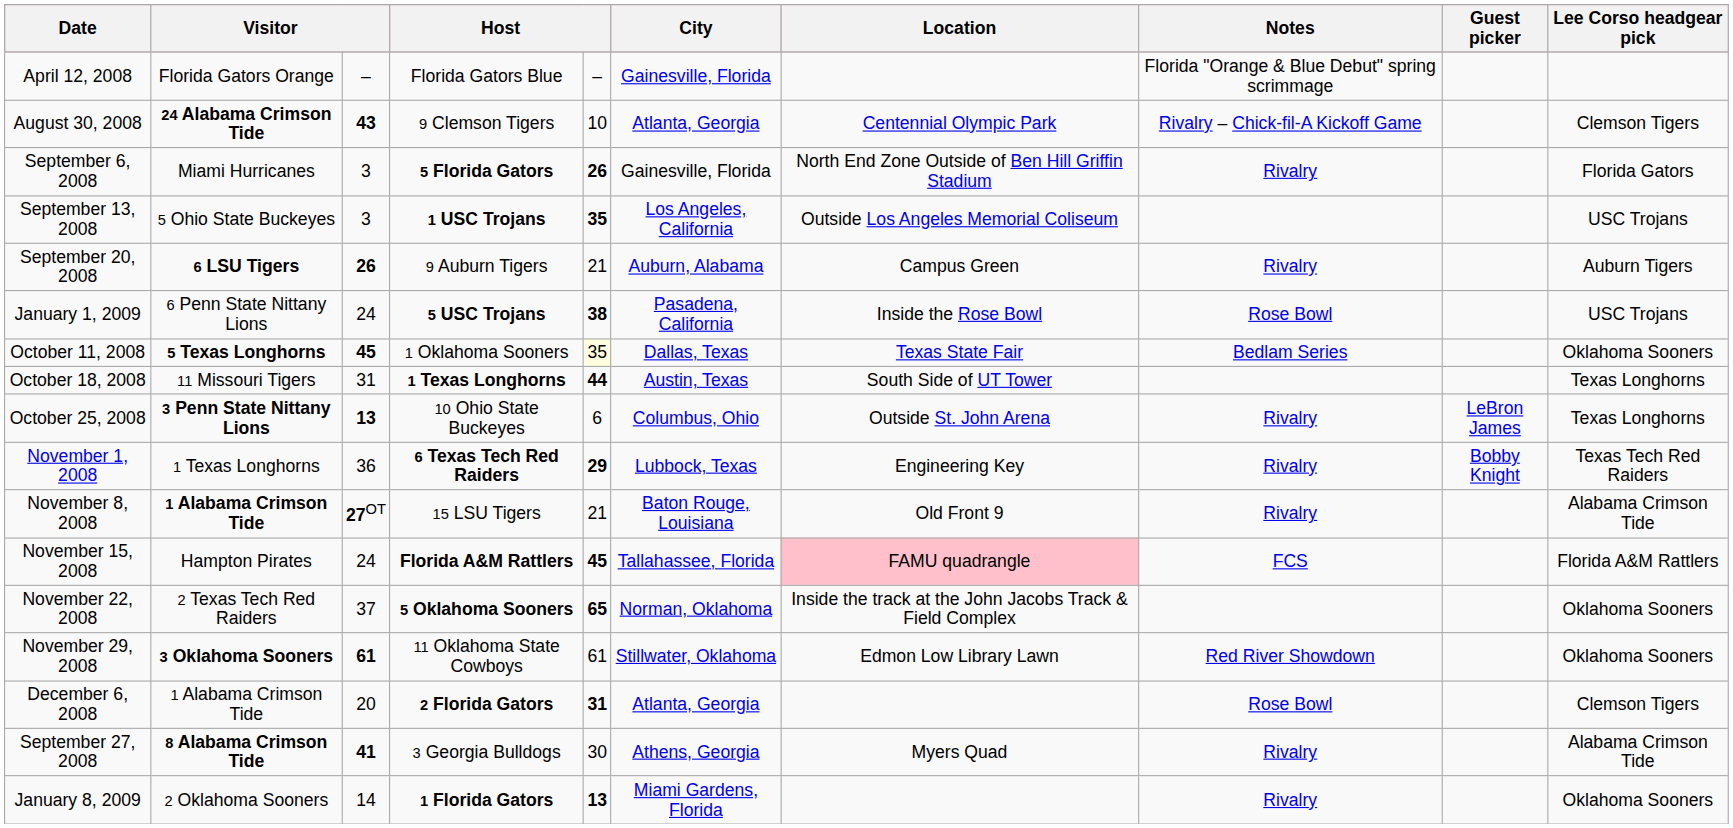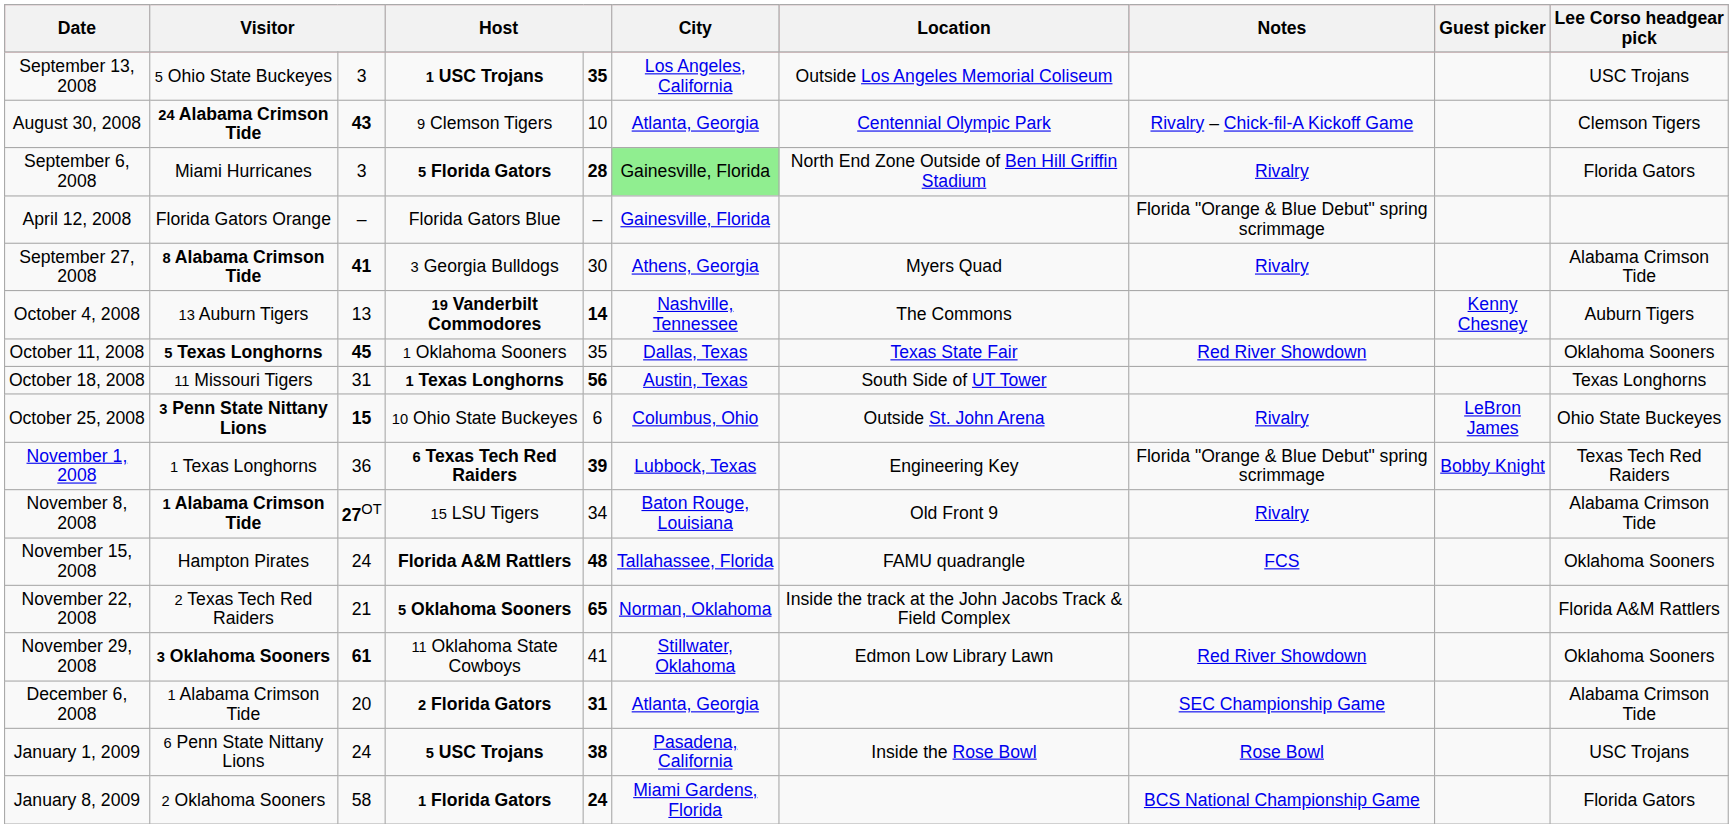rows swapped: (78, 76) <-> (78, 219)
(597, 171) 26 -> (597, 171) 28
(696, 171) no background -> (695, 171) lightgreen background
- row: (78, 266)
rows swapped: (78, 752) <-> (78, 314)
+ row: (77, 314)
(597, 352) lightyellow background -> (597, 352) no background
(1290, 352) Bedlam Series -> (1282, 352) Red River Showdown
(597, 380) 44 -> (597, 380) 56
(366, 418) 13 -> (362, 418) 15
(1638, 418) Texas Longhorns -> (1639, 418) Ohio State Buckeyes
(597, 465) 29 -> (597, 465) 39
(1290, 465) Rivalry -> (1282, 465) Florida "Orange & Blue Debut" spring scrimmage
(597, 513) 21 -> (597, 513) 34
(597, 561) 45 -> (597, 561) 48
(959, 561) pink background -> (954, 561) no background
(1638, 561) Florida A&M Rattlers -> (1639, 561) Oklahoma Sooners
(366, 609) 37 -> (362, 609) 21
(1638, 609) Oklahoma Sooners -> (1639, 609) Florida A&M Rattlers
(597, 656) 61 -> (597, 656) 41
(1290, 704) Rose Bowl -> (1282, 704) SEC Championship Game
(1638, 704) Clemson Tigers -> (1639, 704) Alabama Crimson Tide
(366, 799) 14 -> (362, 799) 58
(597, 799) 13 -> (597, 799) 24
(1290, 799) Rivalry -> (1282, 799) BCS National Championship Game
(1638, 799) Oklahoma Sooners -> (1639, 799) Florida Gators
